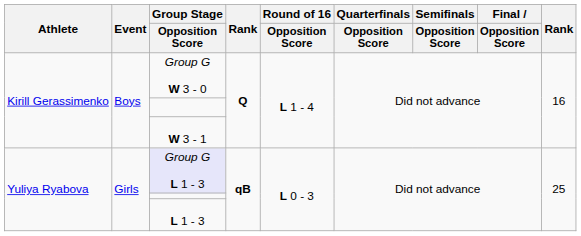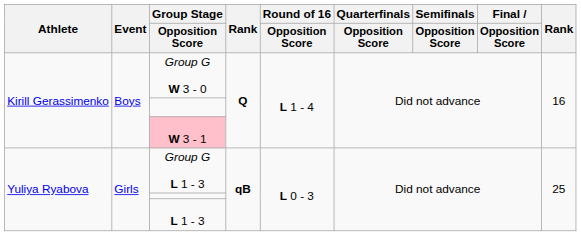(187, 139) no background -> (187, 139) pink background
(187, 171) lavender background -> (187, 171) no background
